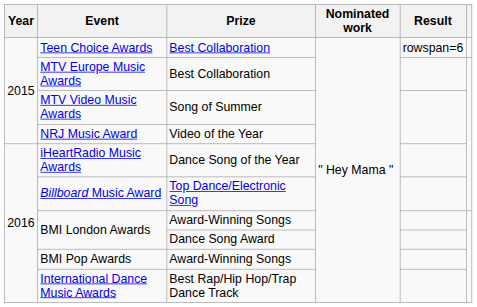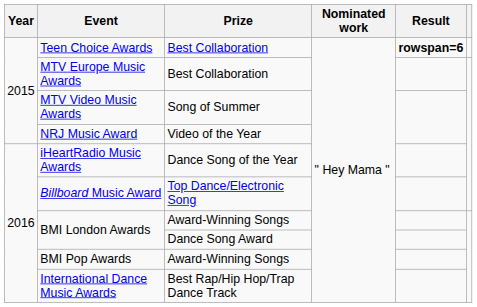(433, 47) normal -> (431, 47) bold
